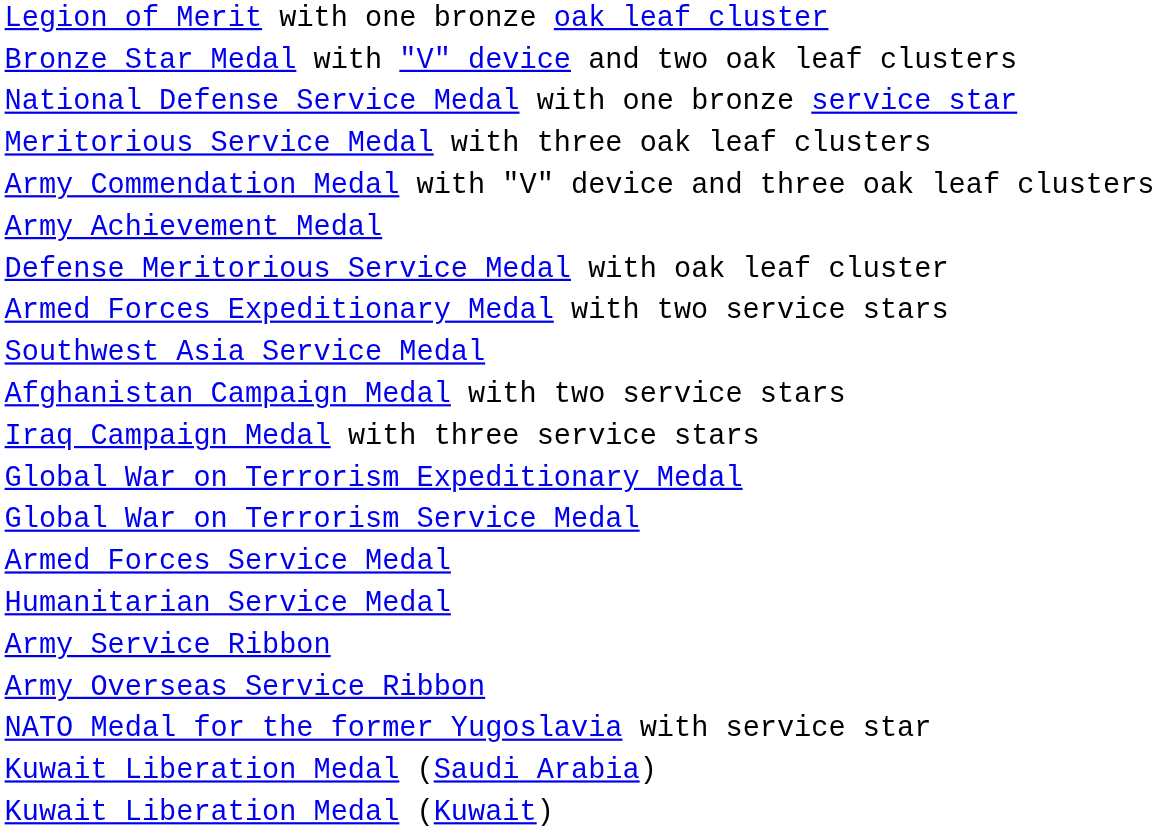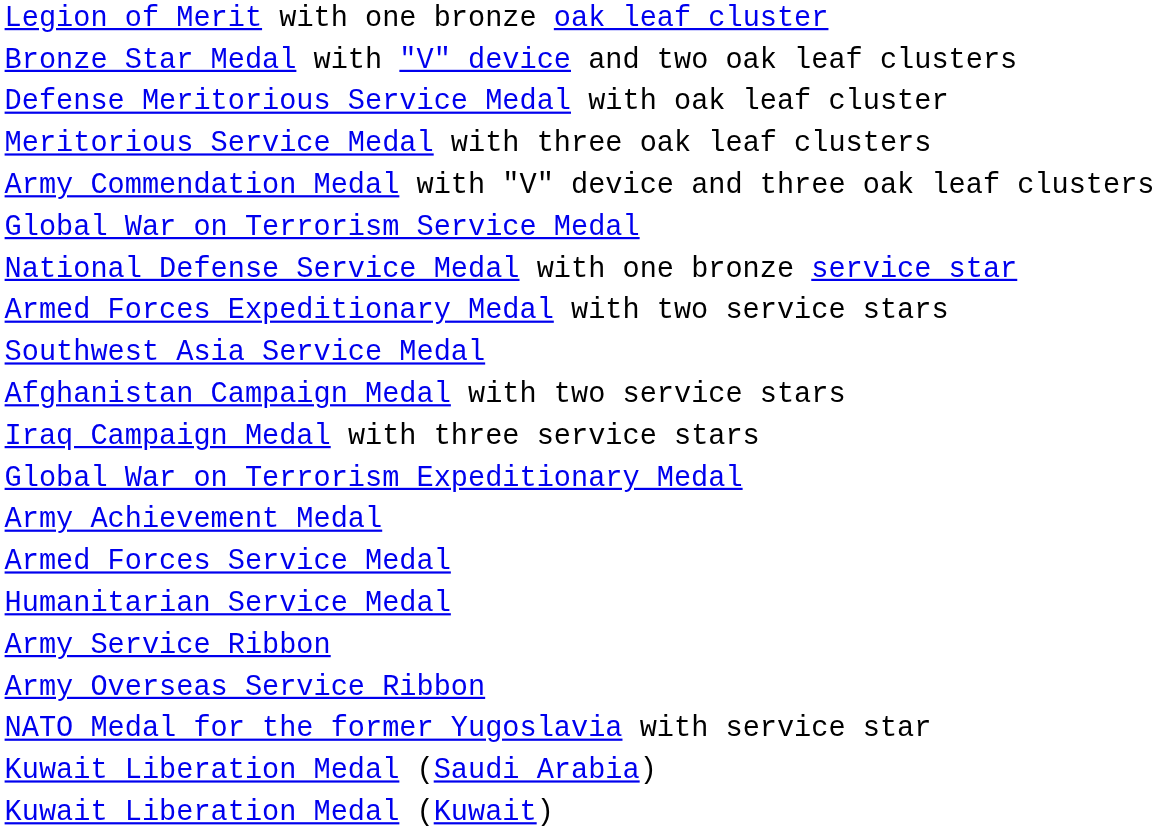(511, 102) National Defense Service Medal with one bronze service star -> (477, 102) Defense Meritorious Service Medal with oak leaf cluster
(193, 227) Army Achievement Medal -> (322, 227) Global War on Terrorism Service Medal
(477, 269) Defense Meritorious Service Medal with oak leaf cluster -> (511, 269) National Defense Service Medal with one bronze service star
(322, 520) Global War on Terrorism Service Medal -> (193, 520) Army Achievement Medal
